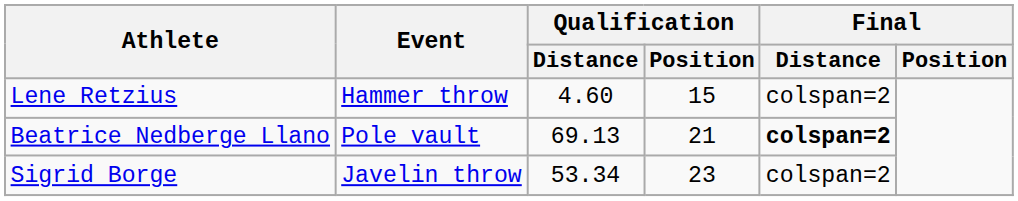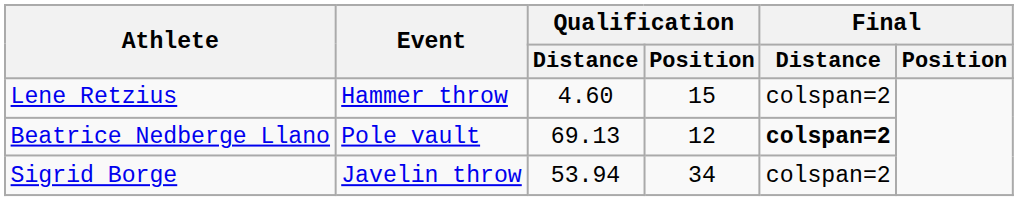(702, 137) 21 -> (702, 137) 12
(586, 175) 53.34 -> (586, 175) 53.94
(702, 175) 23 -> (702, 175) 34
